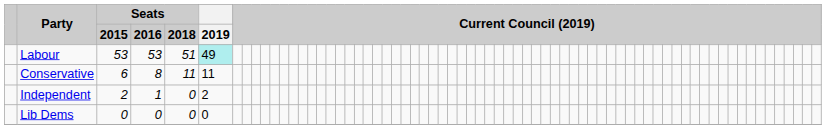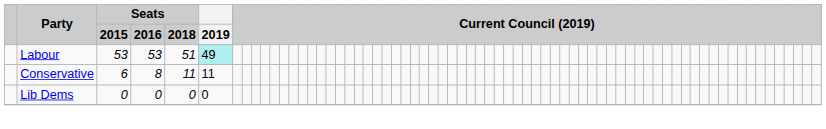- row: (55, 94)
